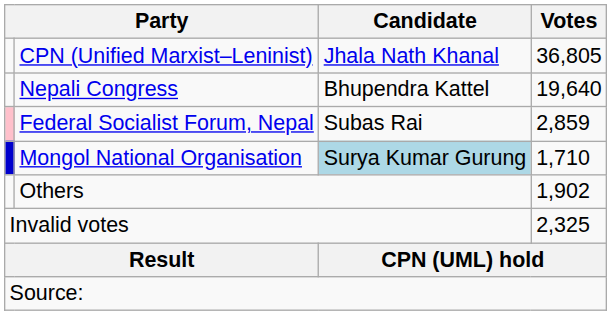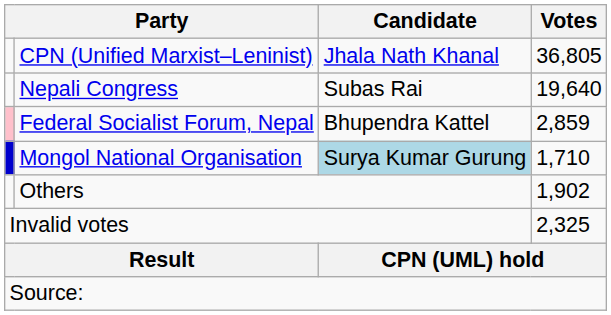(407, 89) Bhupendra Kattel -> (373, 89) Subas Rai
(373, 123) Subas Rai -> (407, 123) Bhupendra Kattel
